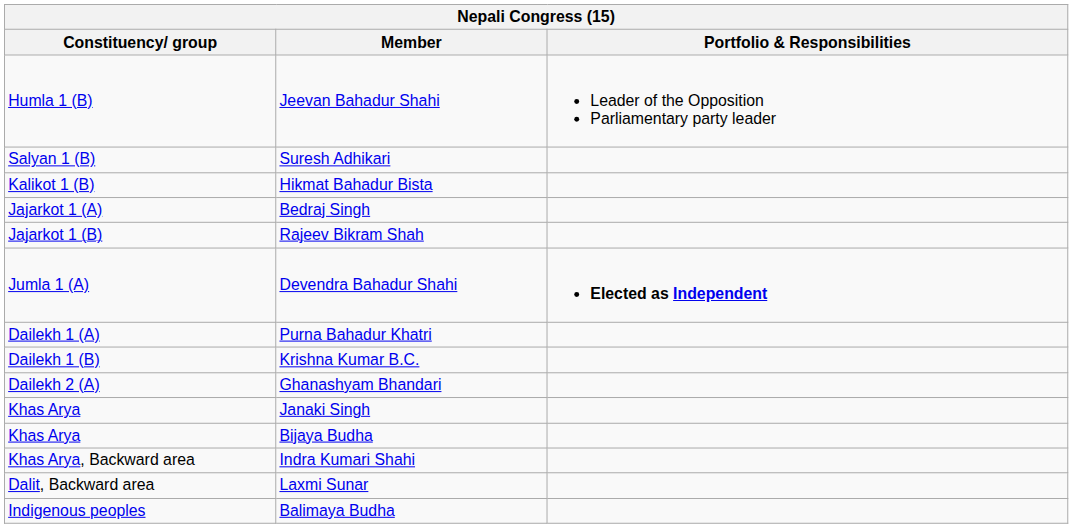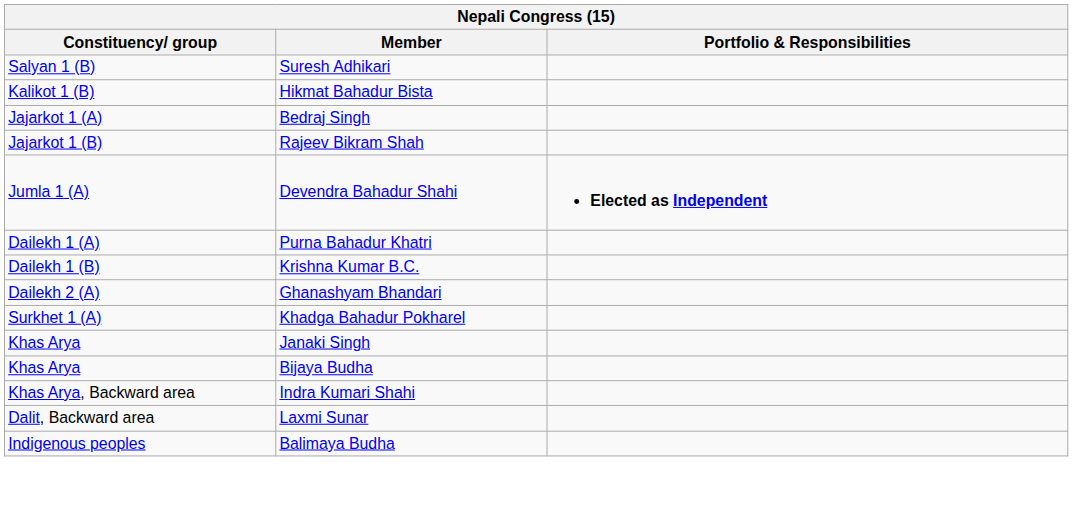- row: (360, 100)
+ row: (372, 317)
